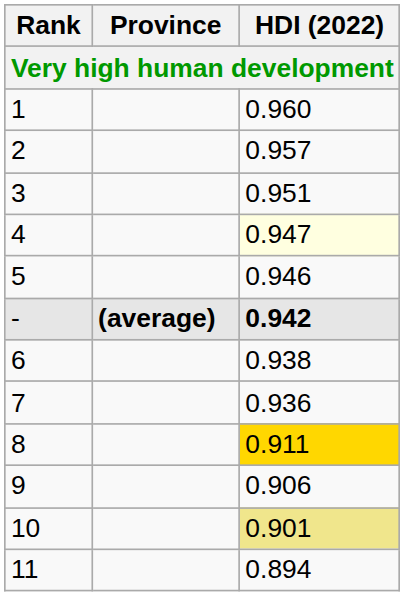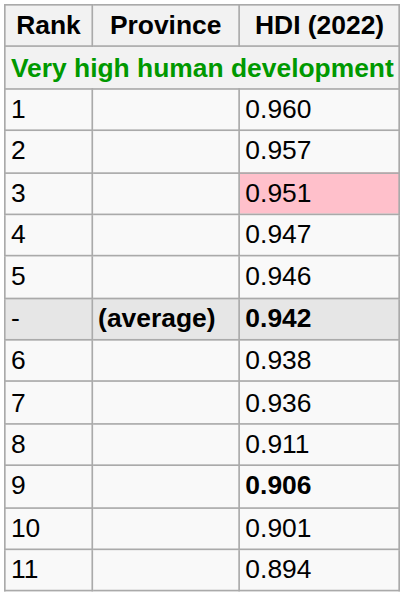(278, 192) no background -> (278, 192) pink background
(278, 234) lightyellow background -> (278, 234) no background
(277, 444) gold background -> (277, 444) no background
(278, 485) normal -> (278, 485) bold
(278, 527) khaki background -> (278, 527) no background
